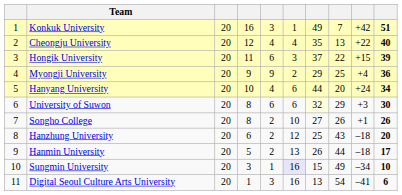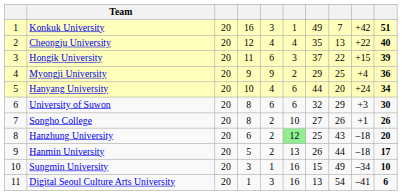(317, 105) lightyellow background -> (317, 105) no background
(294, 136) no background -> (294, 136) lightgreen background
(294, 167) lavender background -> (294, 167) no background
